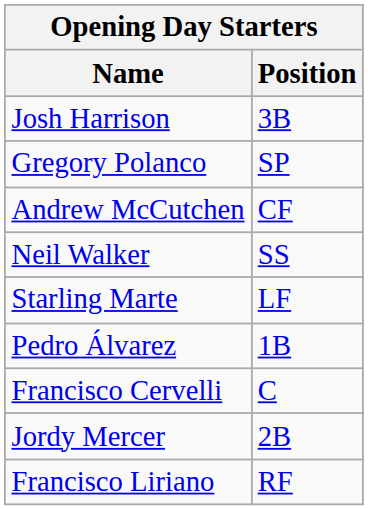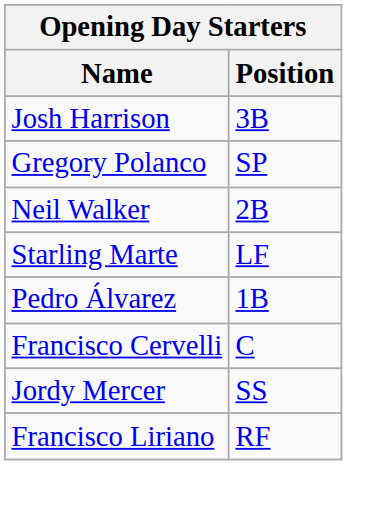- row: (128, 208)
(274, 254) SS -> (252, 208) 2B
(274, 436) 2B -> (251, 390) SS
